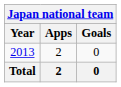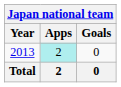(58, 52) no background -> (58, 52) paleturquoise background
